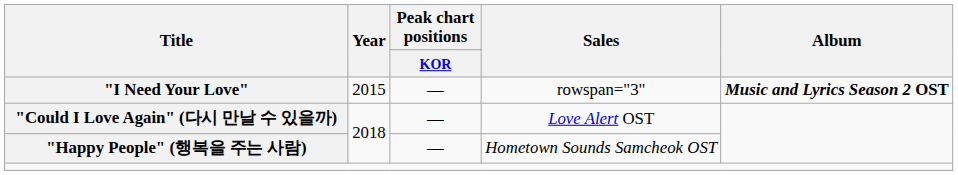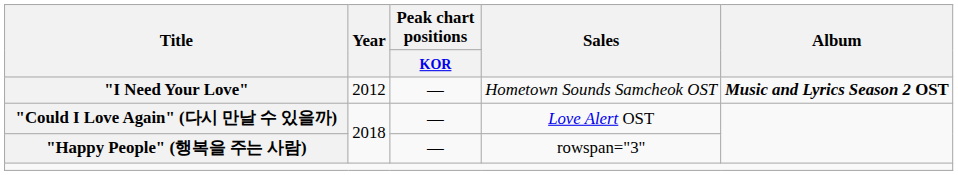(369, 90) 2015 -> (369, 90) 2012
(601, 90) rowspan="3" -> (601, 90) Hometown Sounds Samcheok OST
(601, 148) Hometown Sounds Samcheok OST -> (601, 148) rowspan="3"
